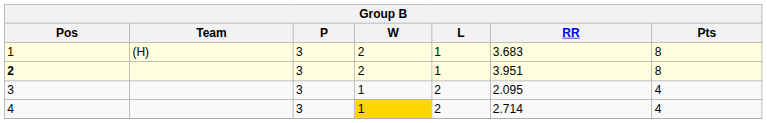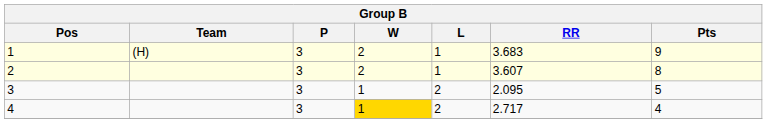(658, 52) 8 -> (658, 52) 9
(10, 71) bold -> (10, 71) normal
(508, 71) 3.951 -> (508, 71) 3.607
(658, 90) 4 -> (658, 90) 5
(508, 109) 2.714 -> (508, 109) 2.717
